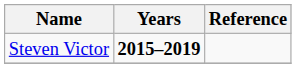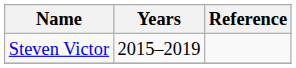(159, 48) bold -> (159, 48) normal
